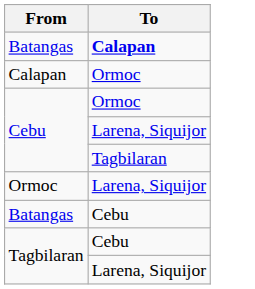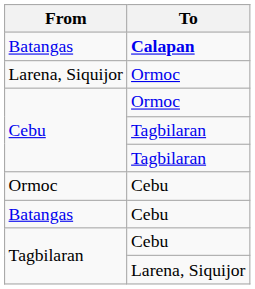(37, 74) Calapan -> (66, 74) Larena, Siquijor
(149, 130) Larena, Siquijor -> (169, 130) Tagbilaran
(149, 185) Larena, Siquijor -> (150, 185) Cebu
